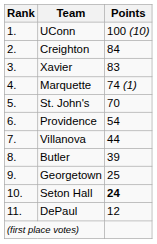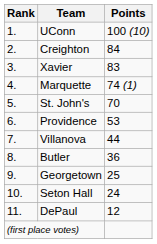(113, 121) 54 -> (113, 121) 53
(113, 157) 39 -> (113, 157) 36
(113, 193) bold -> (113, 193) normal
